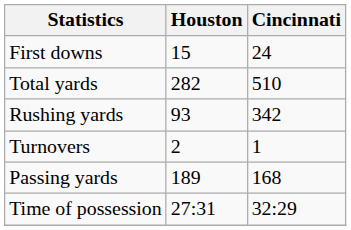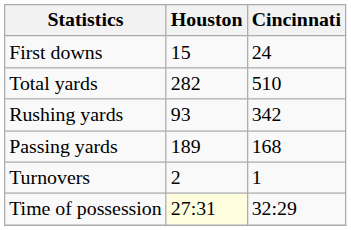rows swapped: (63, 177) <-> (50, 146)
(193, 209) no background -> (193, 209) lightyellow background
